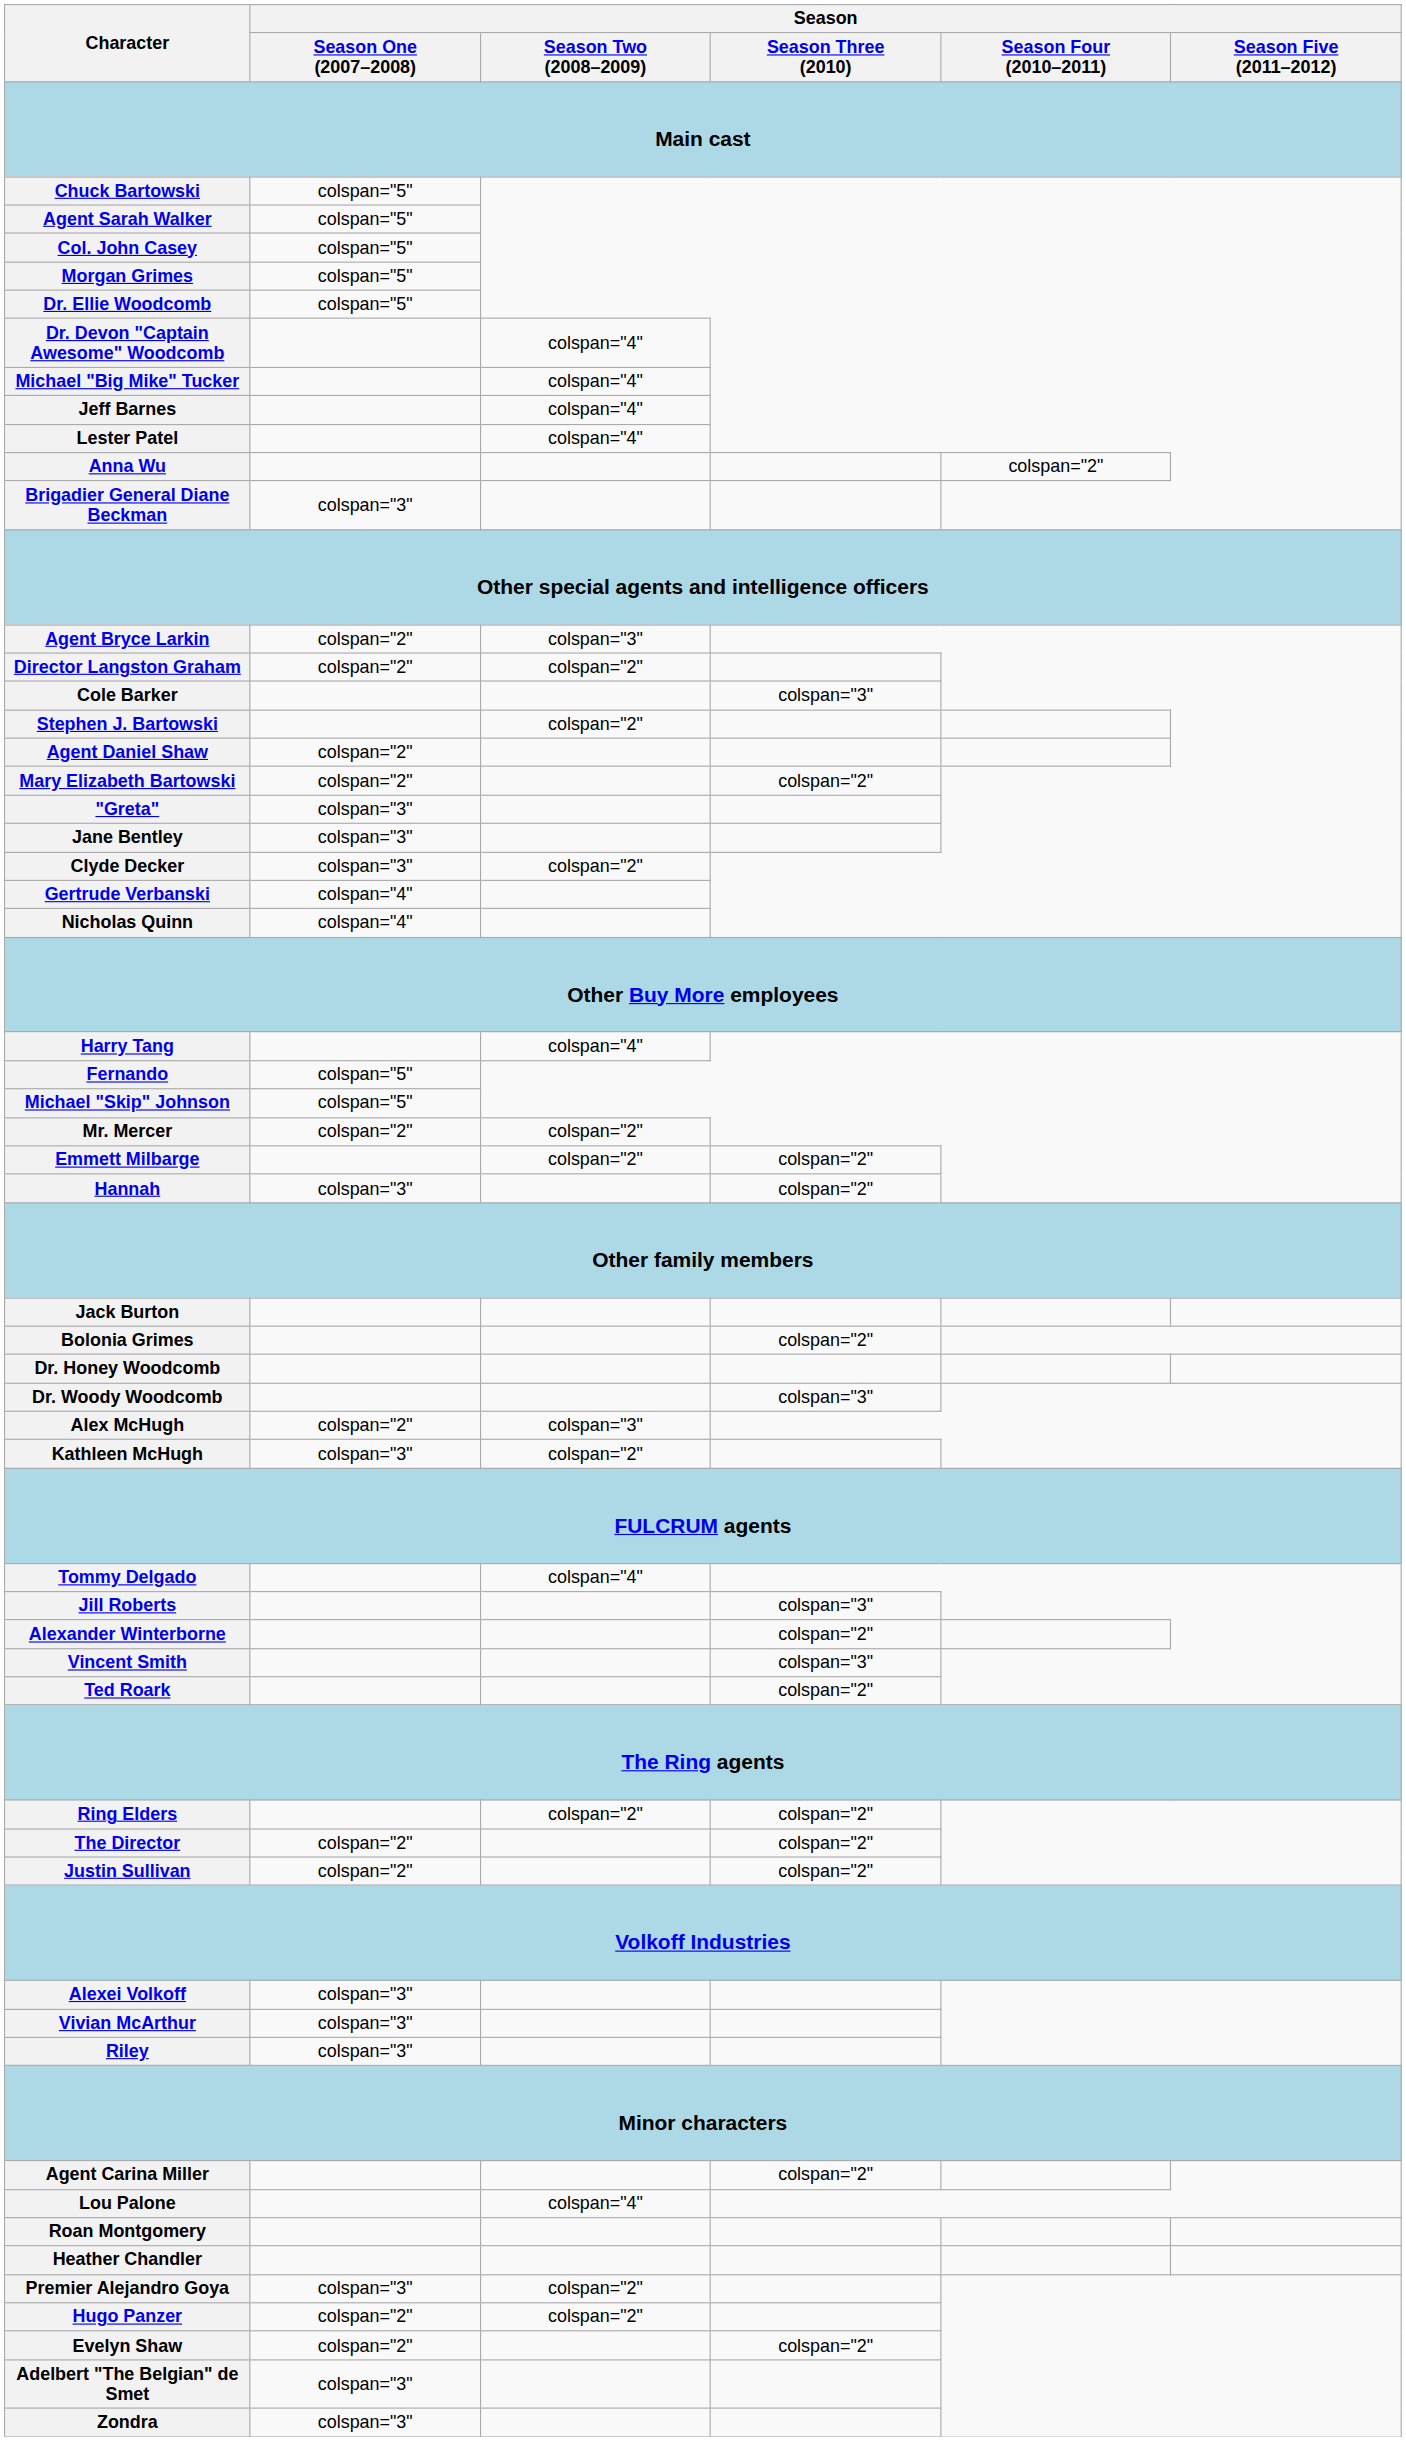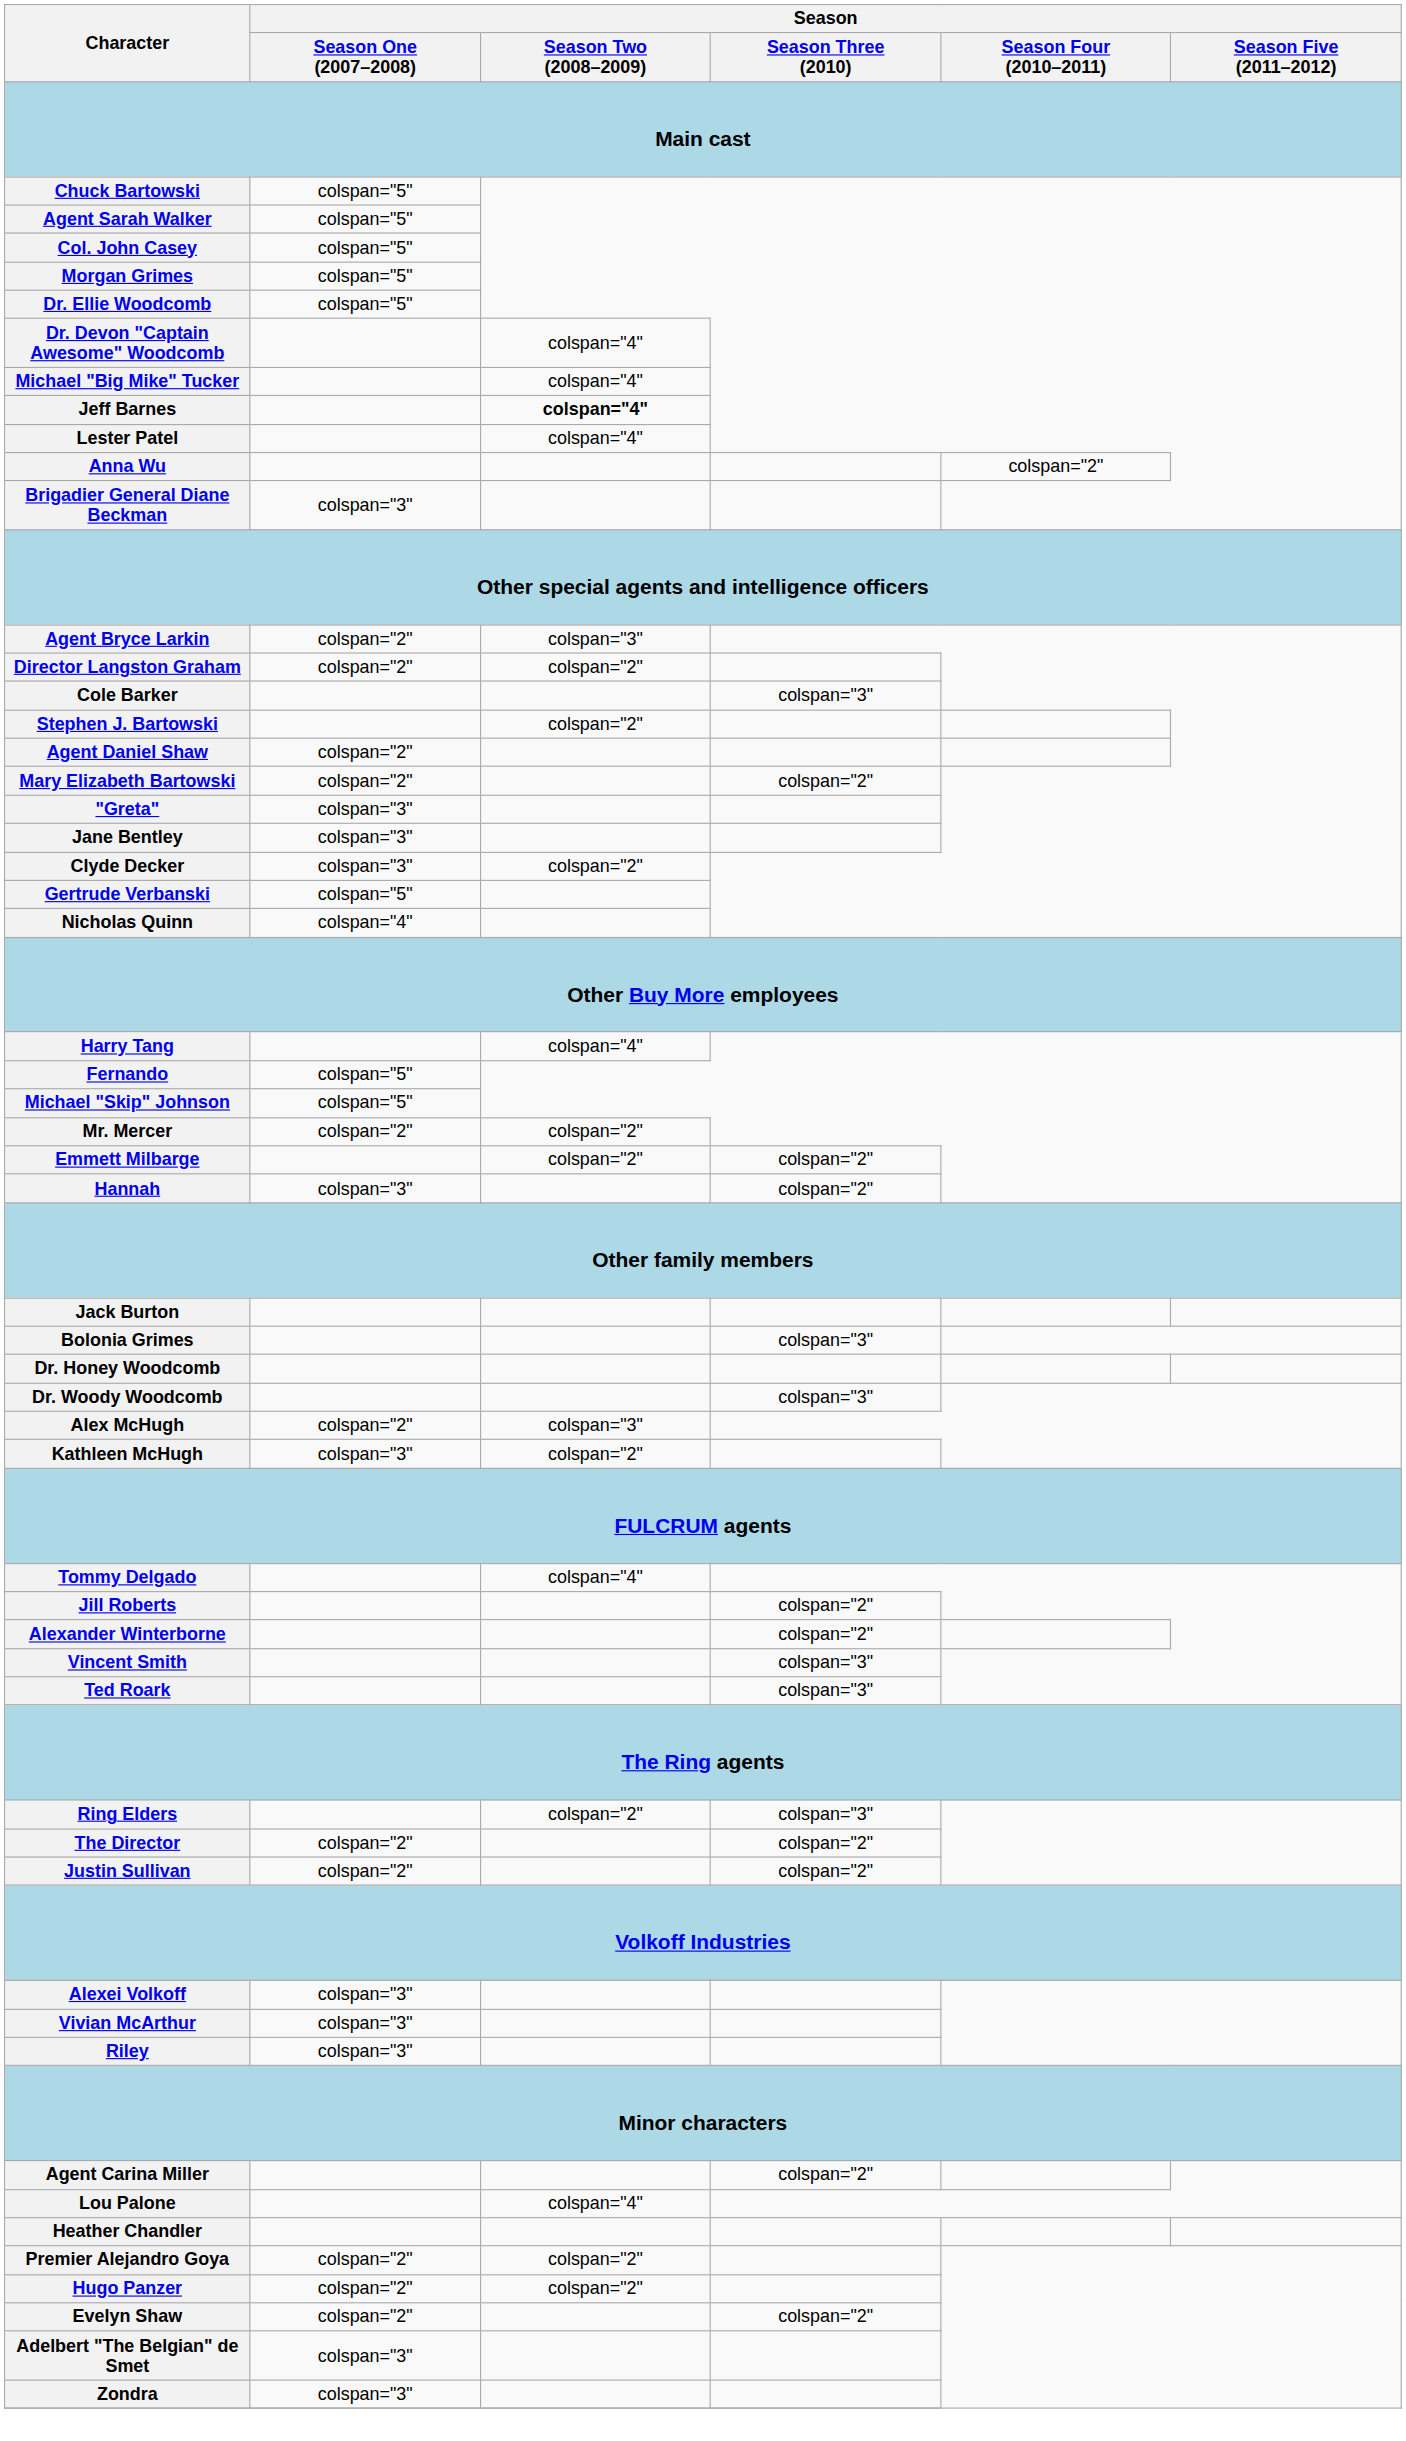(595, 409) normal -> (595, 409) bold
(365, 894) colspan="4" -> (365, 894) colspan="5"
(826, 1340) colspan="2" -> (826, 1340) colspan="3"
(826, 1605) colspan="3" -> (826, 1605) colspan="2"
(826, 1690) colspan="2" -> (826, 1690) colspan="3"
(826, 1814) colspan="2" -> (826, 1814) colspan="3"
- row: (127, 2231)
(365, 2288) colspan="3" -> (365, 2260) colspan="2"
